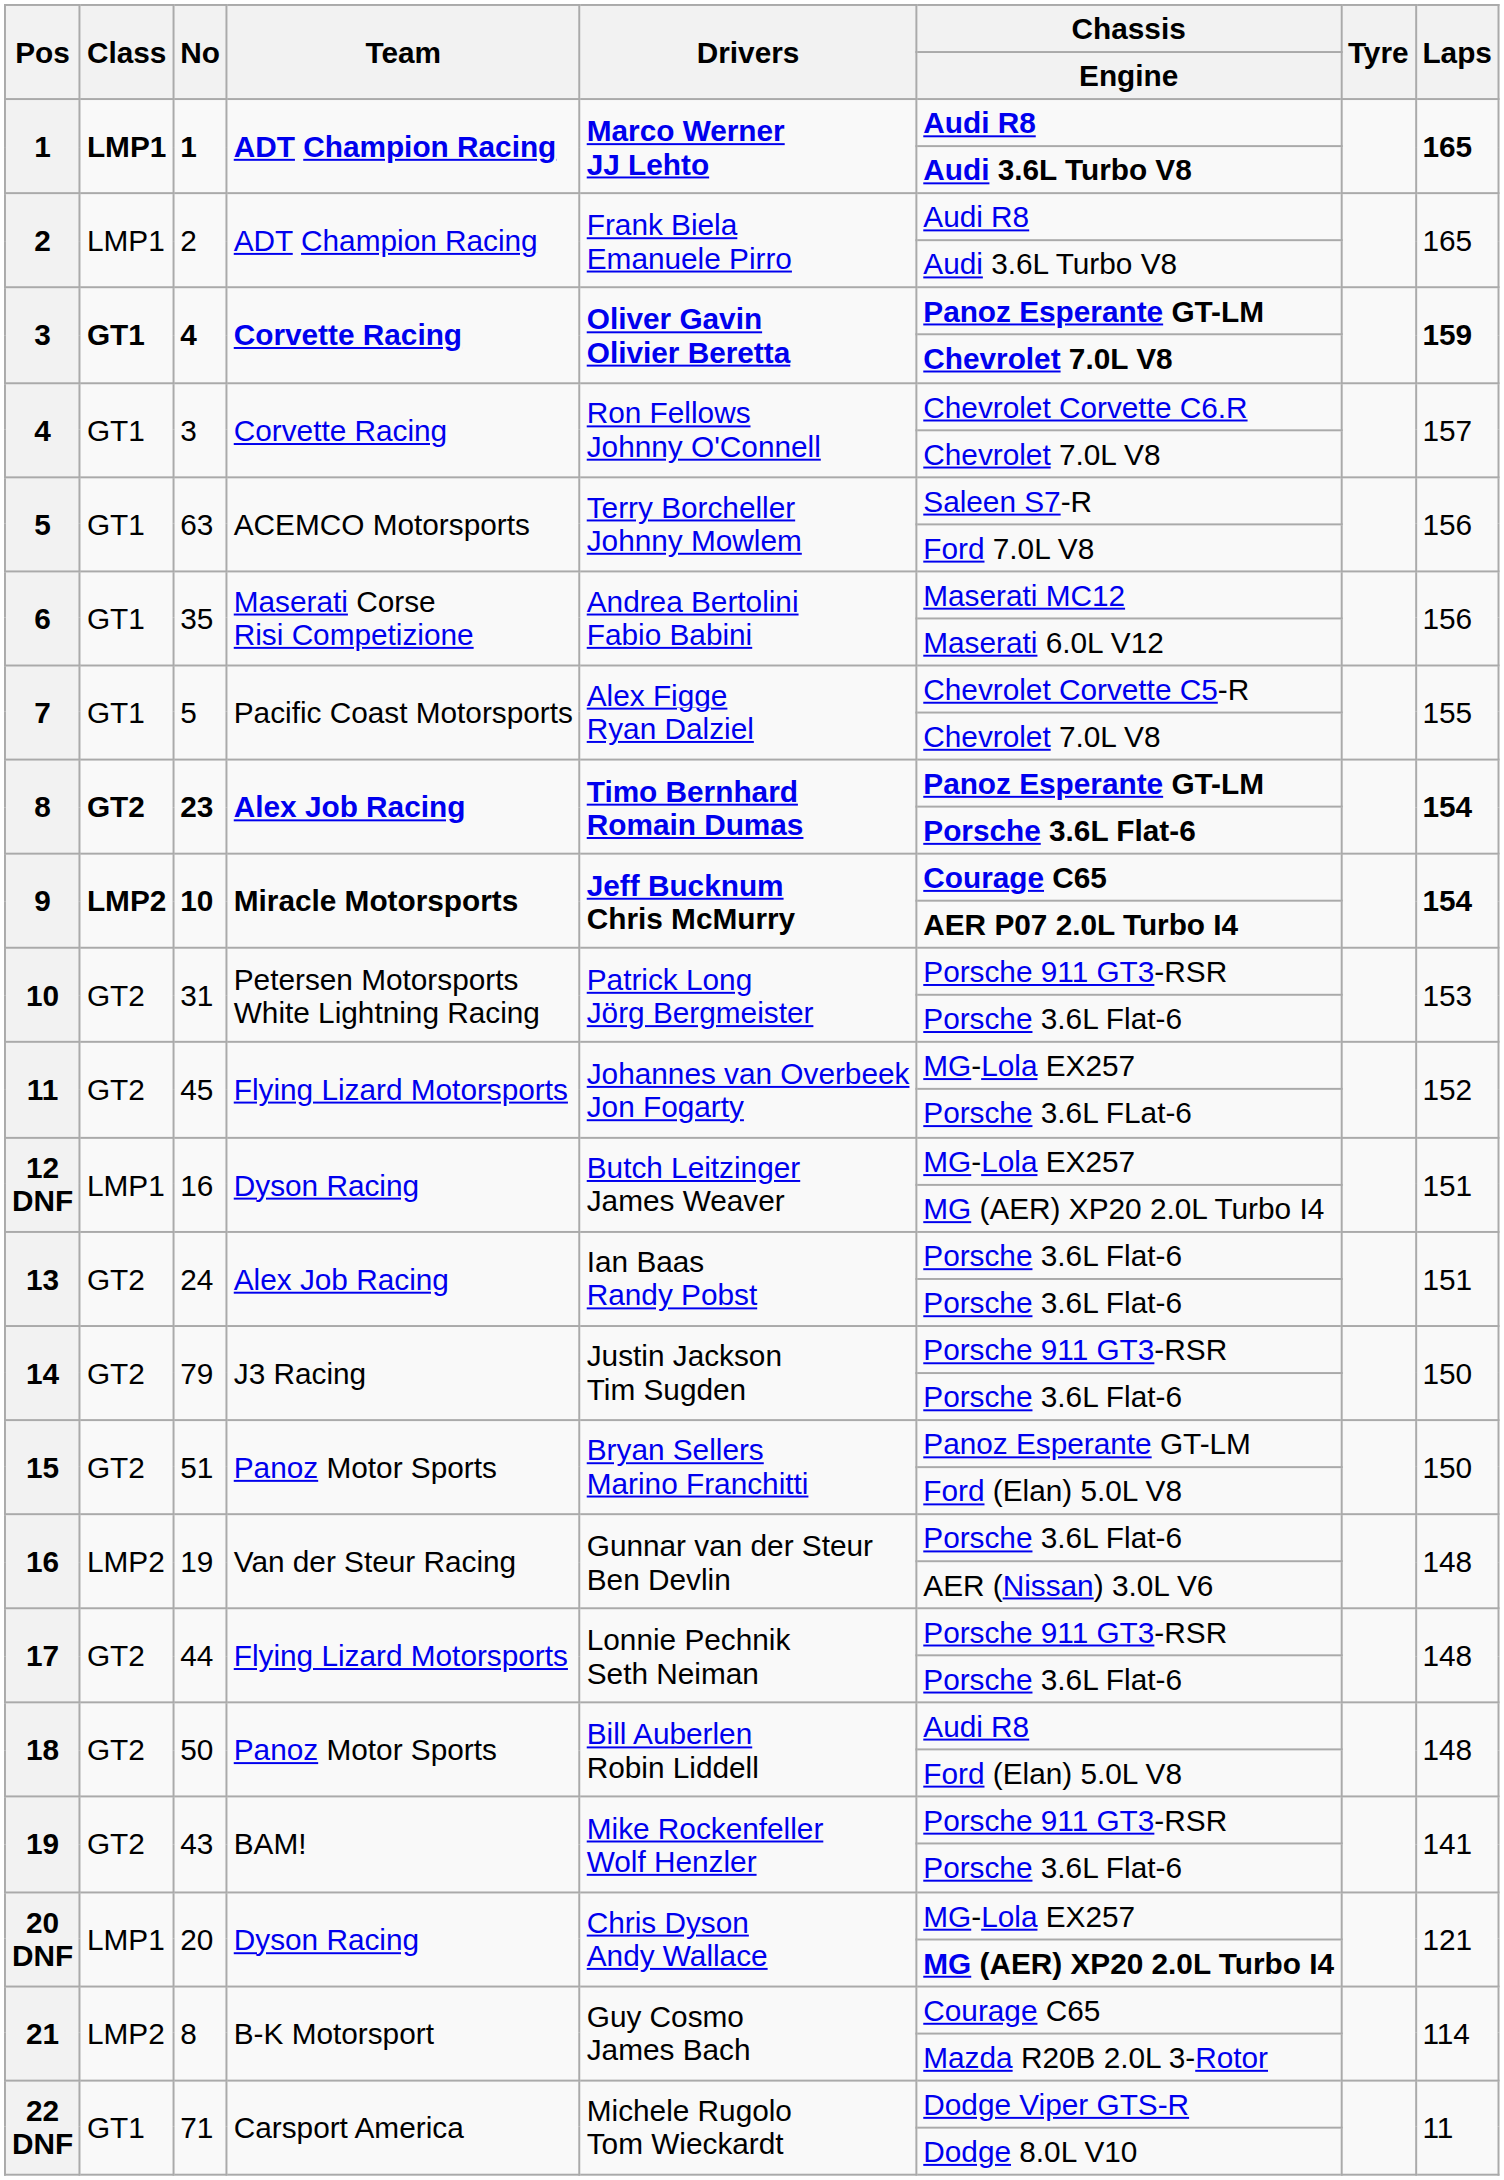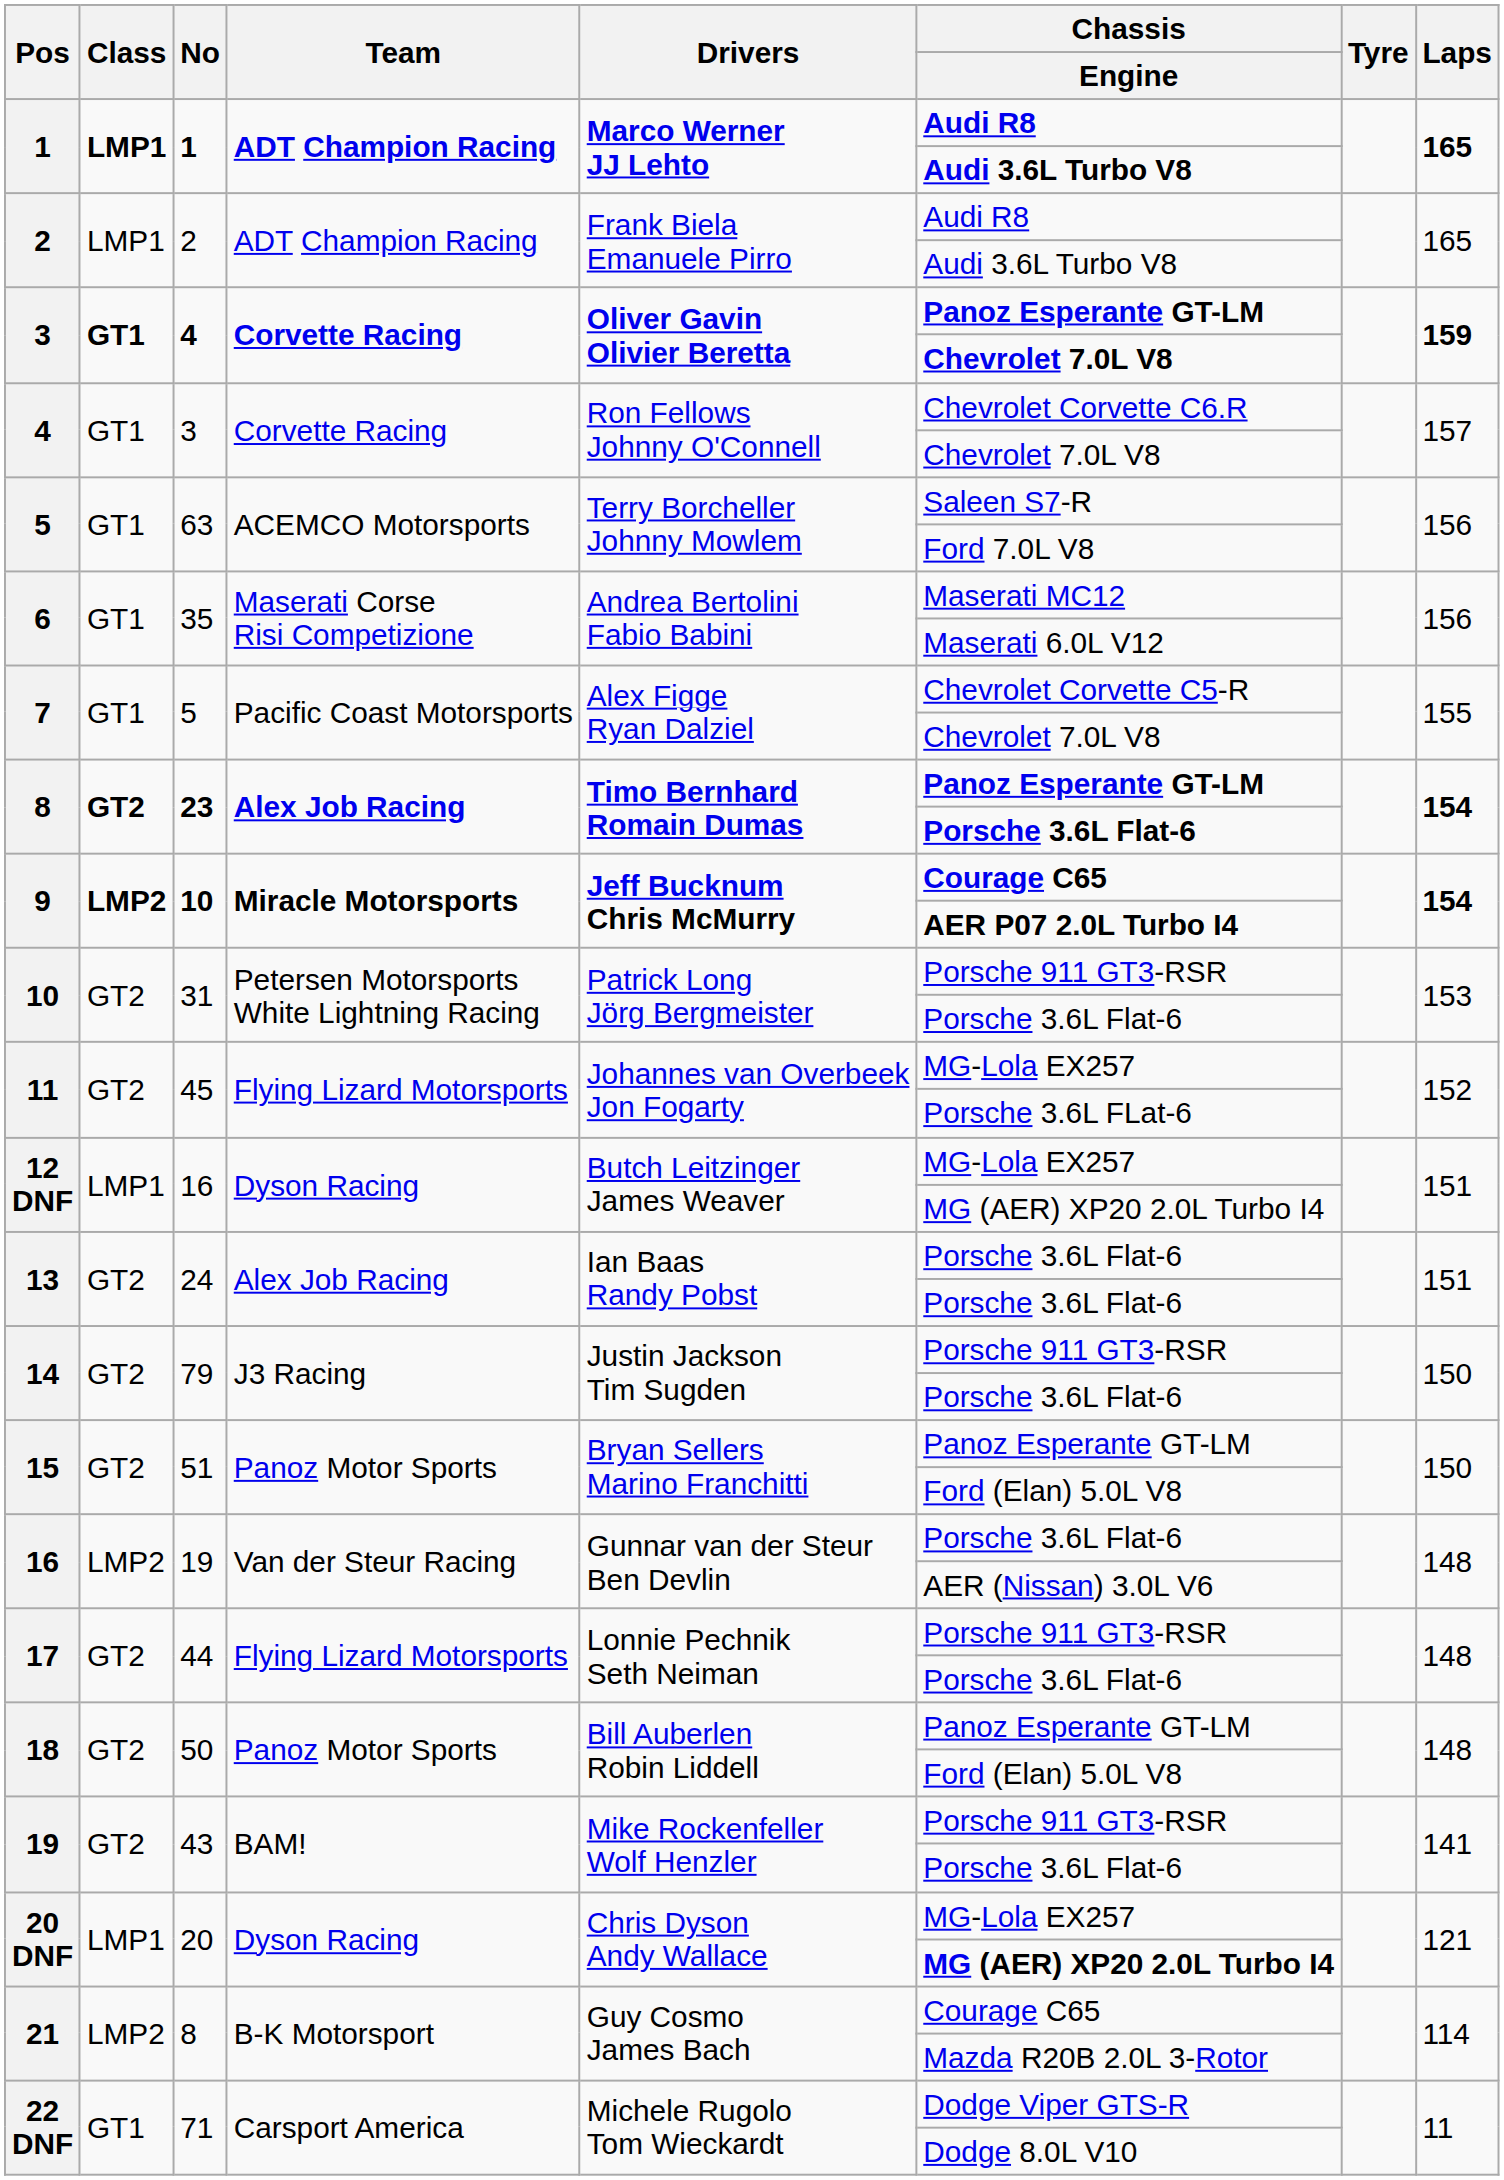(976, 1727) Audi R8 -> (1087, 1727) Panoz Esperante GT-LM
